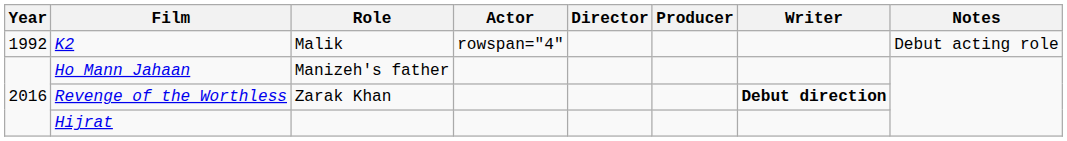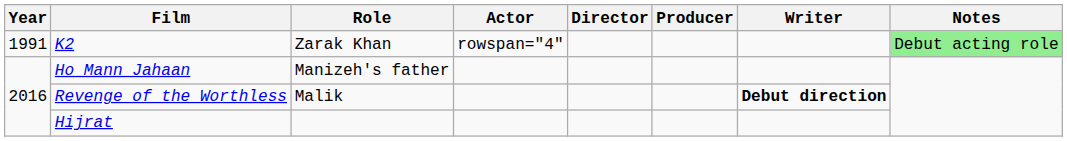(28, 44) 1992 -> (28, 44) 1991
(319, 44) Malik -> (343, 44) Zarak Khan
(976, 44) no background -> (976, 44) lightgreen background
(343, 97) Zarak Khan -> (319, 97) Malik
